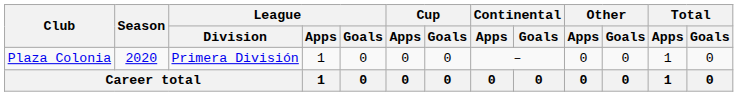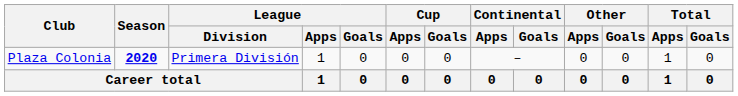(141, 59) normal -> (141, 59) bold
